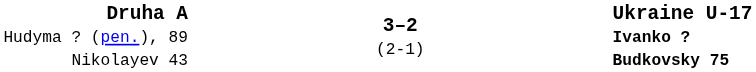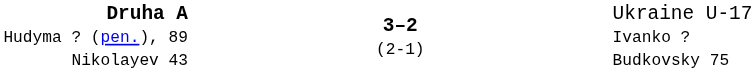(682, 37) bold -> (682, 36) normal
